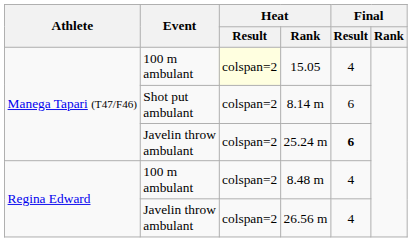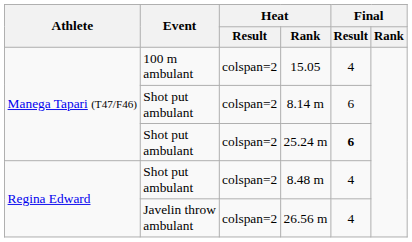(250, 66) lightyellow background -> (250, 66) no background
(180, 142) Javelin throw ambulant -> (168, 142) Shot put ambulant
(168, 180) 100 m ambulant -> (168, 180) Shot put ambulant
